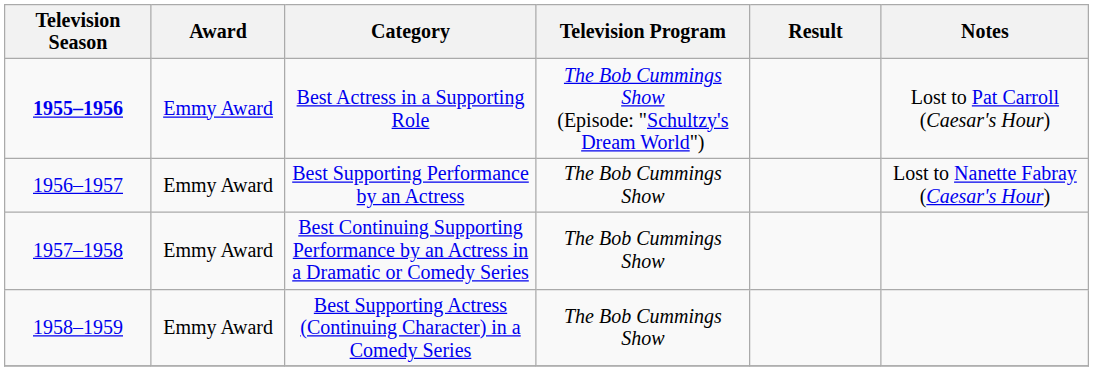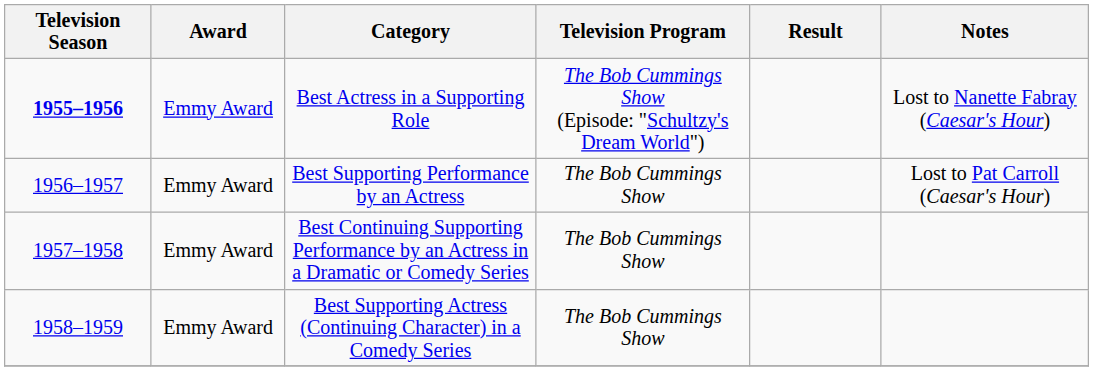(985, 108) Lost to Pat Carroll (Caesar's Hour) -> (985, 108) Lost to Nanette Fabray (Caesar's Hour)
(985, 185) Lost to Nanette Fabray (Caesar's Hour) -> (985, 185) Lost to Pat Carroll (Caesar's Hour)
